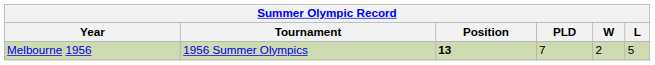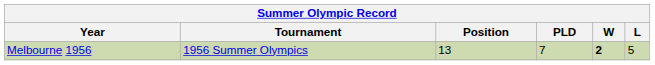(445, 50) bold -> (445, 50) normal
(599, 50) normal -> (599, 50) bold
